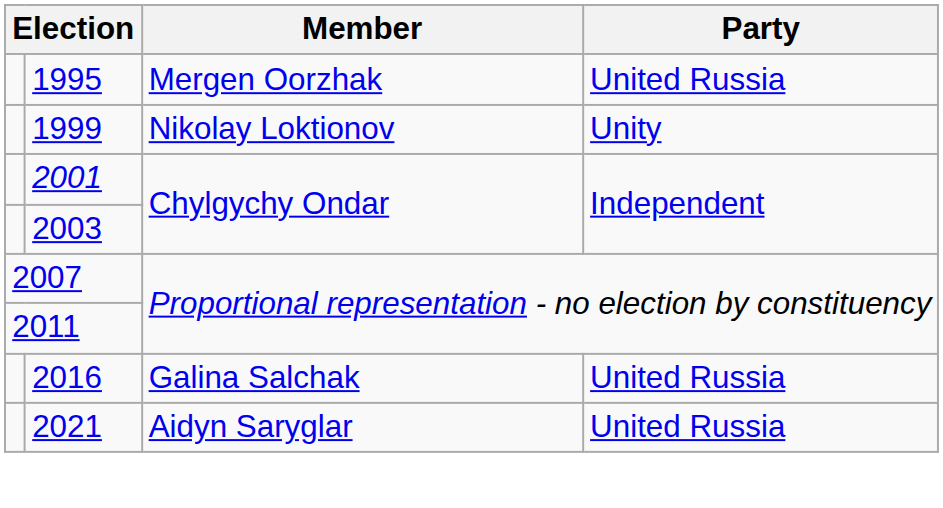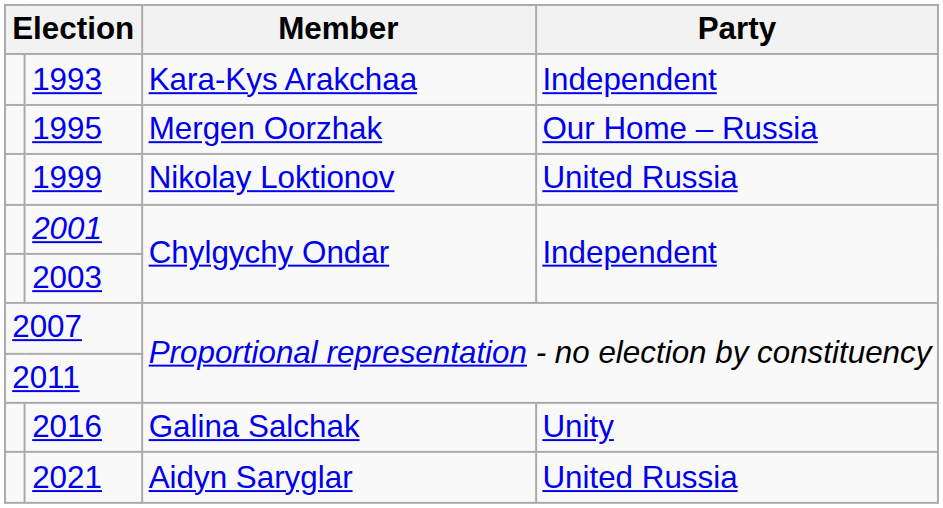+ row: (67, 79)
(688, 79) United Russia -> (680, 128) Our Home – Russia
(626, 128) Unity -> (640, 178) United Russia
(688, 377) United Russia -> (578, 427) Unity
